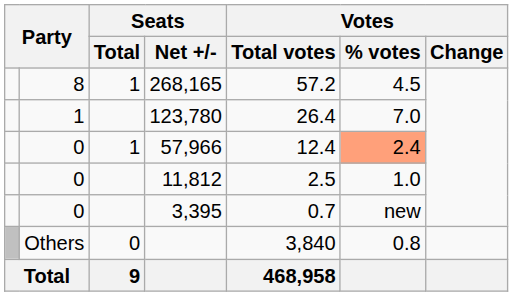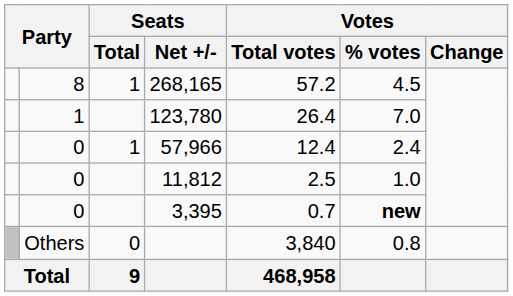(407, 148) lightsalmon background -> (407, 148) no background
(402, 211) normal -> (401, 211) bold
